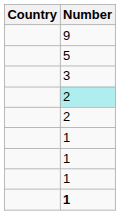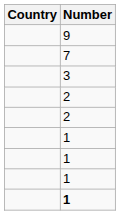(67, 55) 5 -> (67, 55) 7
(67, 96) paleturquoise background -> (67, 96) no background
